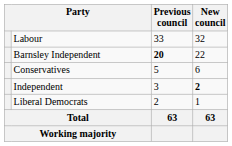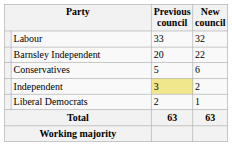(159, 54) bold -> (159, 54) normal
(156, 86) no background -> (156, 86) khaki background
(198, 86) bold -> (198, 86) normal
